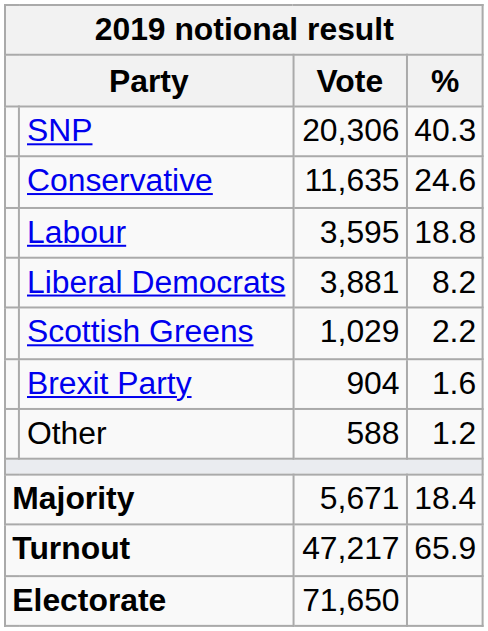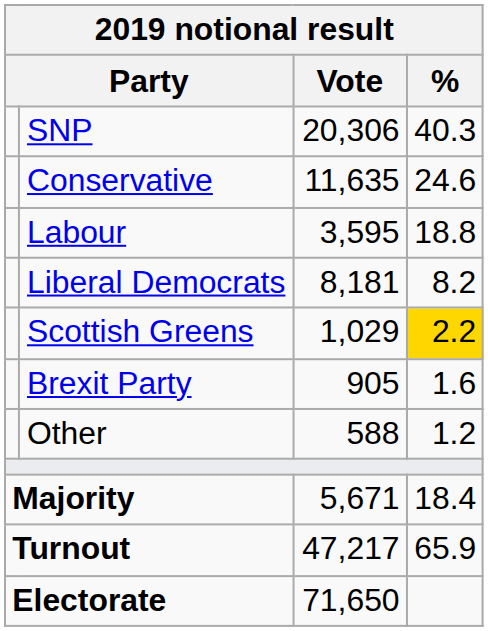(360, 282) 3,881 -> (360, 282) 8,181
(454, 332) no background -> (454, 332) gold background
(373, 383) 904 -> (373, 383) 905
